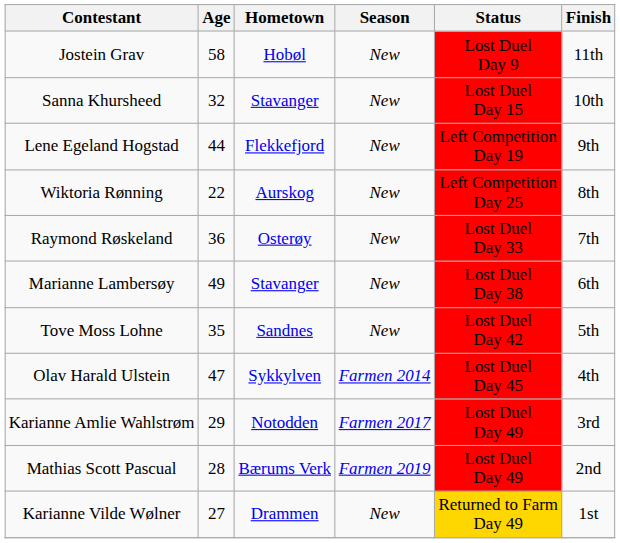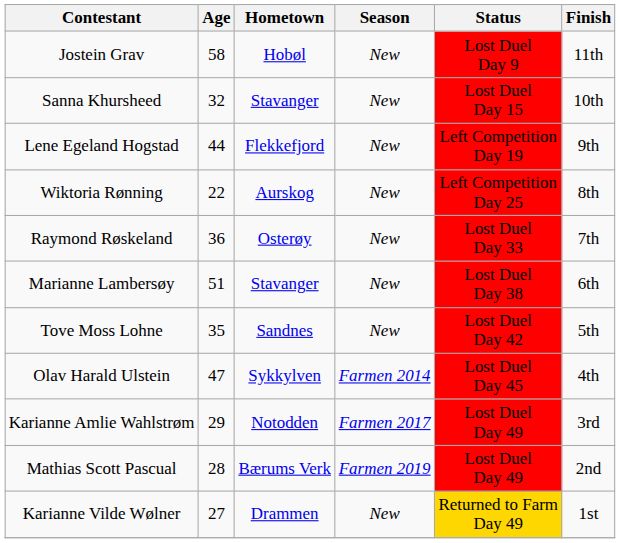(216, 284) 49 -> (216, 284) 51
